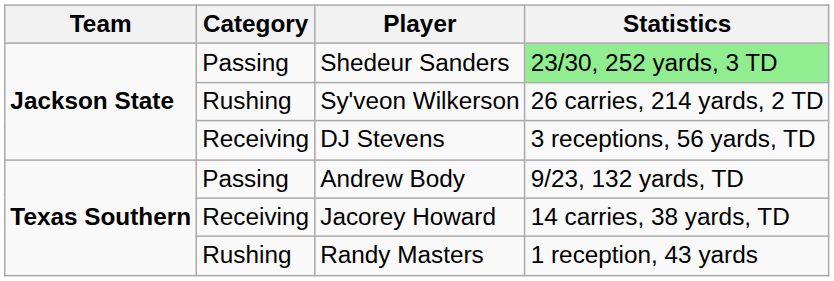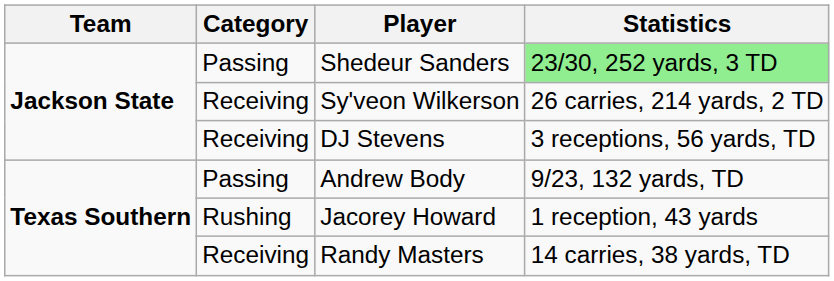(247, 101) Rushing -> (256, 101) Receiving
(256, 216) Receiving -> (247, 216) Rushing
(660, 216) 14 carries, 38 yards, TD -> (644, 216) 1 reception, 43 yards
(247, 255) Rushing -> (256, 255) Receiving
(644, 255) 1 reception, 43 yards -> (660, 255) 14 carries, 38 yards, TD
